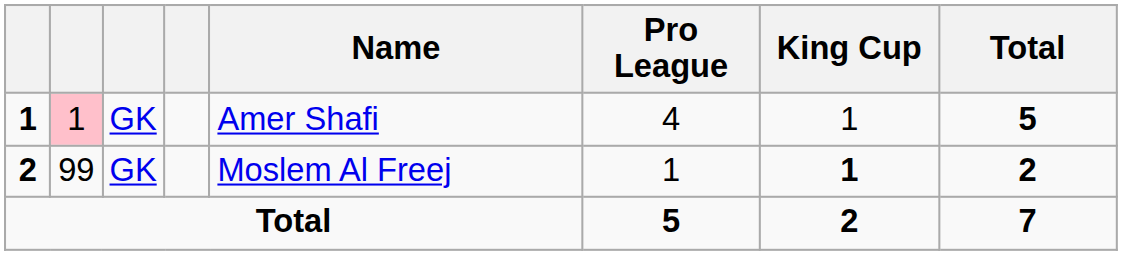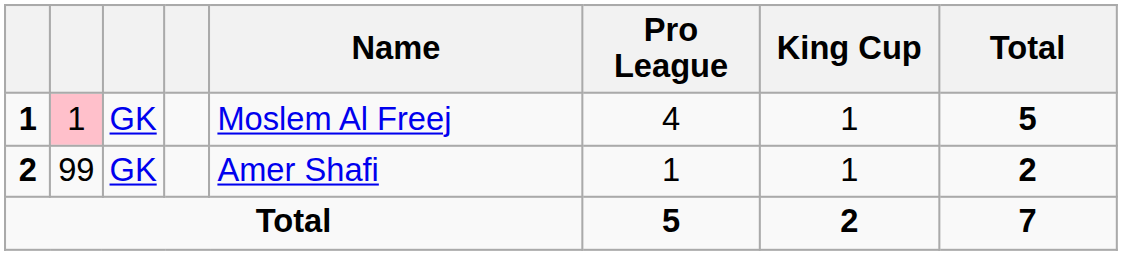(298, 118) Amer Shafi -> (334, 118) Moslem Al Freej
(334, 170) Moslem Al Freej -> (298, 170) Amer Shafi
(849, 170) bold -> (849, 170) normal
